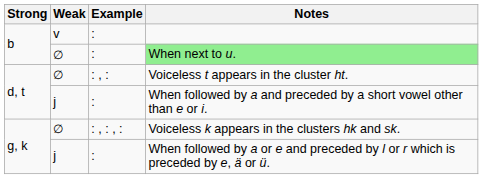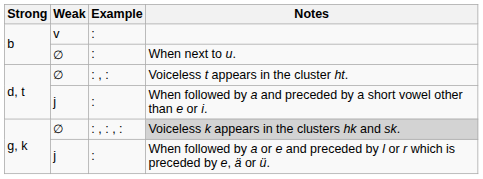(192, 54) lightgreen background -> (192, 54) no background
(274, 129) no background -> (274, 129) lightgrey background
